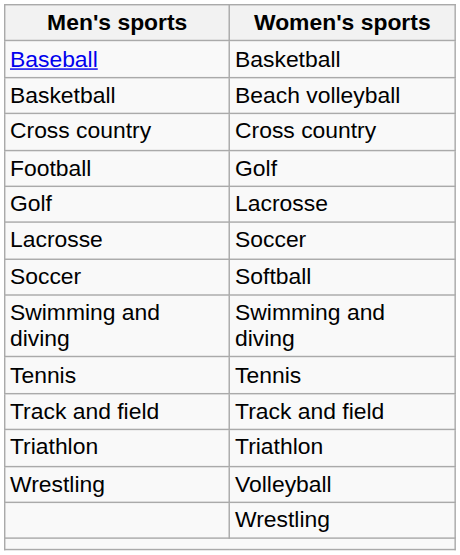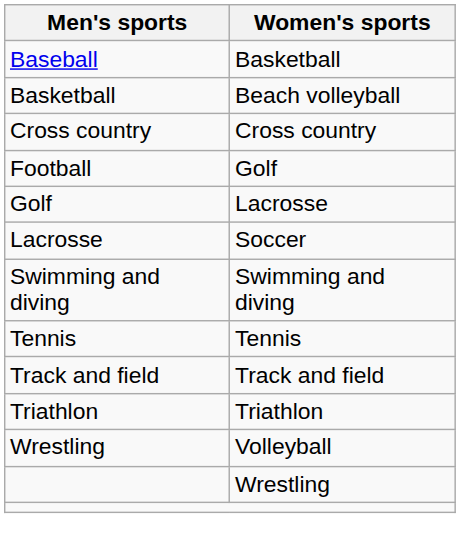- row: (273, 276)
